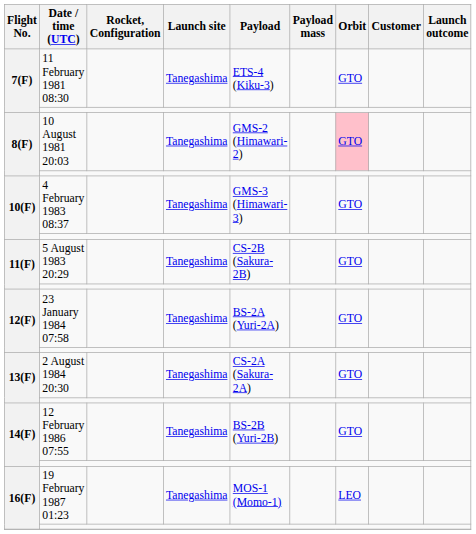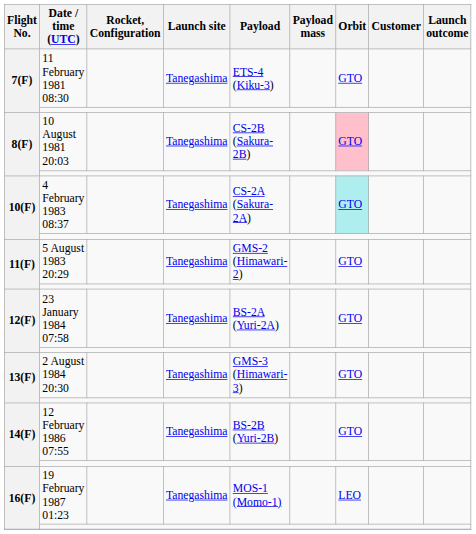(260, 141) GMS-2 (Himawari-2) -> (253, 141) CS-2B (Sakura-2B)
(260, 204) GMS-3 (Himawari-3) -> (253, 204) CS-2A (Sakura-2A)
(350, 204) no background -> (350, 204) paleturquoise background
(253, 261) CS-2B (Sakura-2B) -> (260, 261) GMS-2 (Himawari-2)
(253, 375) CS-2A (Sakura-2A) -> (260, 375) GMS-3 (Himawari-3)
